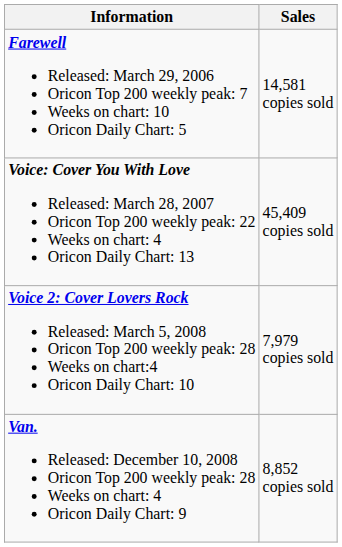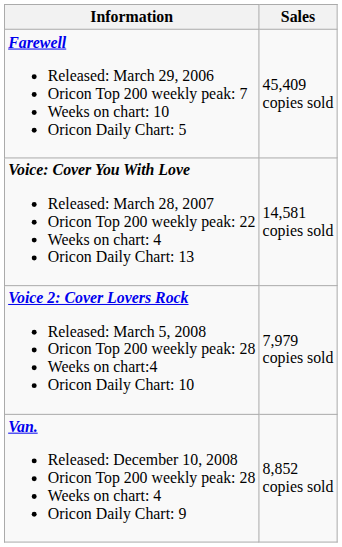(298, 93) 14,581 copies sold -> (298, 93) 45,409 copies sold
(298, 221) 45,409 copies sold -> (298, 221) 14,581 copies sold
